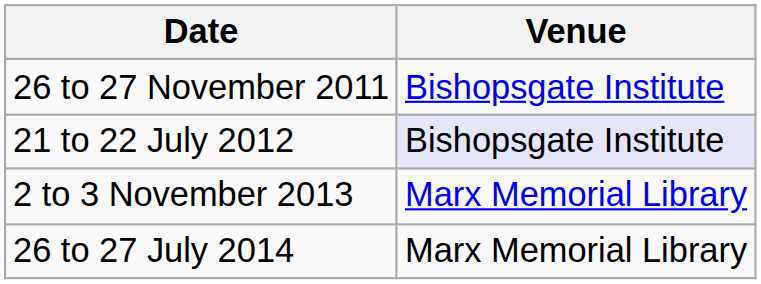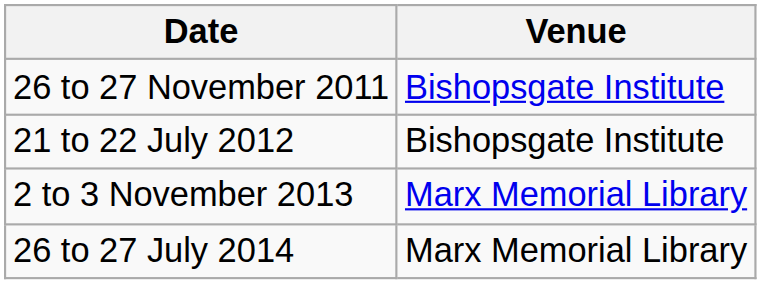(565, 140) lavender background -> (565, 140) no background
